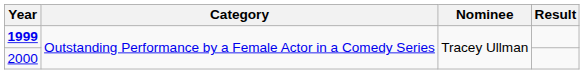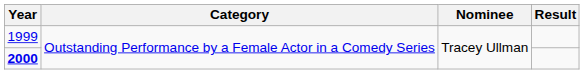(23, 36) bold -> (23, 36) normal
(23, 58) normal -> (23, 58) bold
